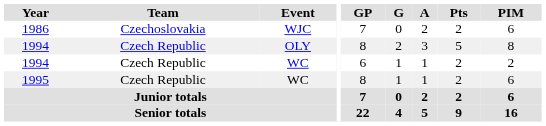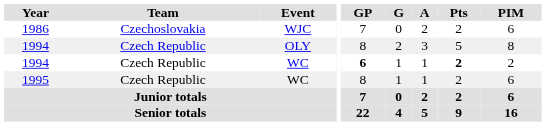(363, 62) normal -> (363, 62) bold
(459, 62) normal -> (459, 62) bold
